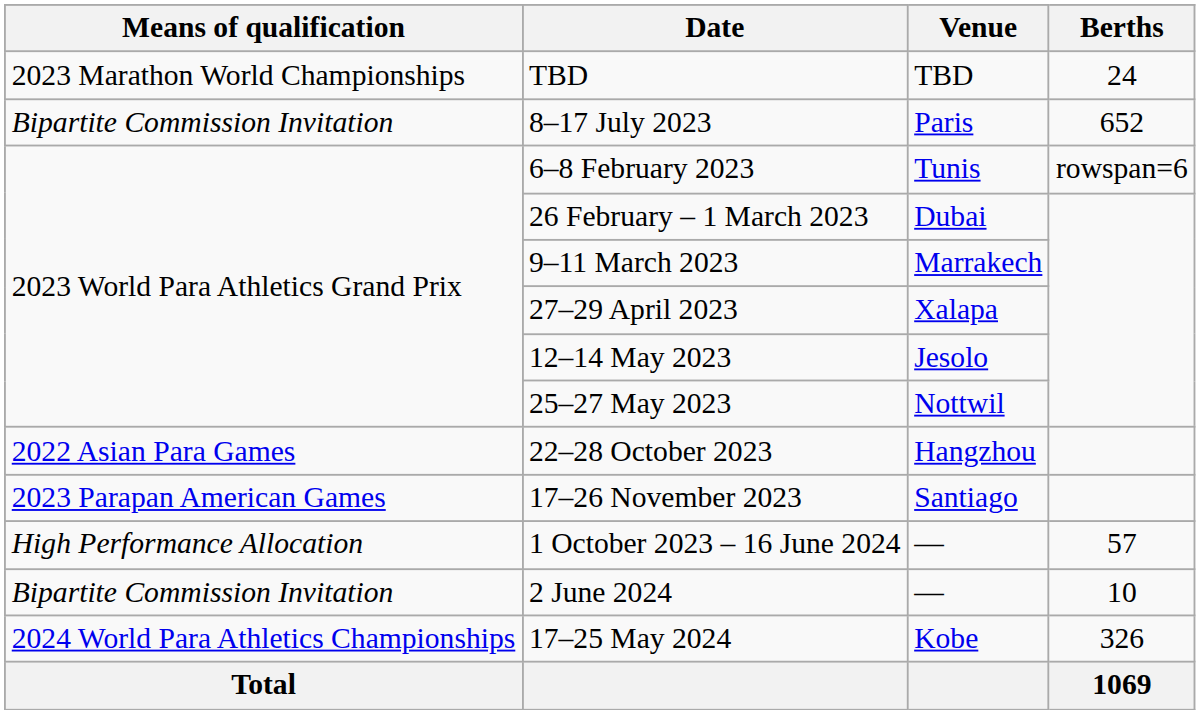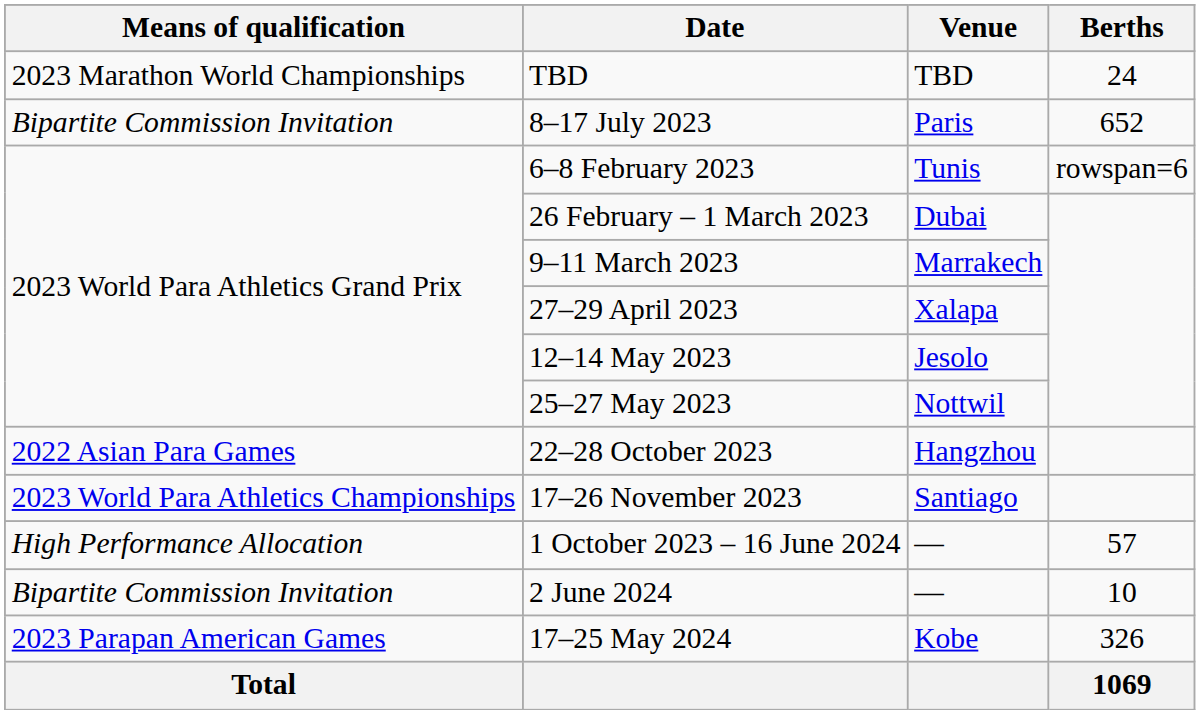(199, 497) 2023 Parapan American Games -> (264, 497) 2023 World Para Athletics Championships
(264, 638) 2024 World Para Athletics Championships -> (199, 638) 2023 Parapan American Games
